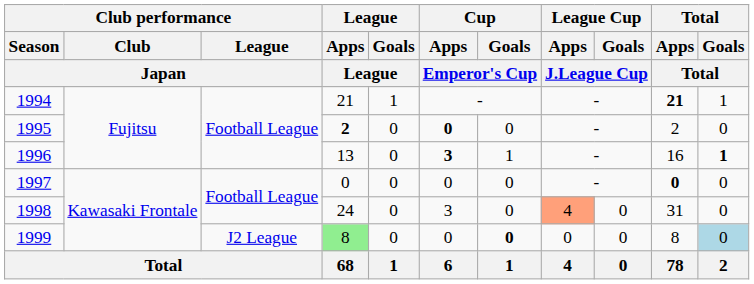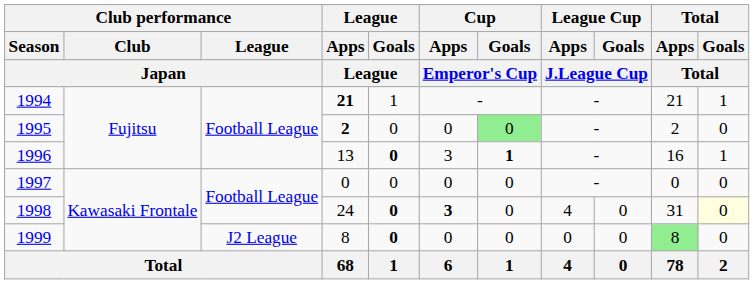(345, 100) normal -> (345, 100) bold
(675, 100) bold -> (675, 100) normal
(448, 127) bold -> (448, 127) normal
(509, 127) no background -> (509, 127) lightgreen background
(394, 155) normal -> (394, 155) bold
(448, 155) bold -> (448, 155) normal
(509, 155) normal -> (509, 155) bold
(723, 155) bold -> (723, 155) normal
(675, 182) bold -> (675, 182) normal
(394, 210) normal -> (394, 210) bold
(448, 210) normal -> (448, 210) bold
(568, 210) lightsalmon background -> (568, 210) no background
(723, 210) no background -> (723, 210) lightyellow background
(345, 237) lightgreen background -> (345, 237) no background
(394, 237) normal -> (394, 237) bold
(509, 237) bold -> (509, 237) normal
(675, 237) no background -> (675, 237) lightgreen background
(723, 237) lightblue background -> (723, 237) no background
